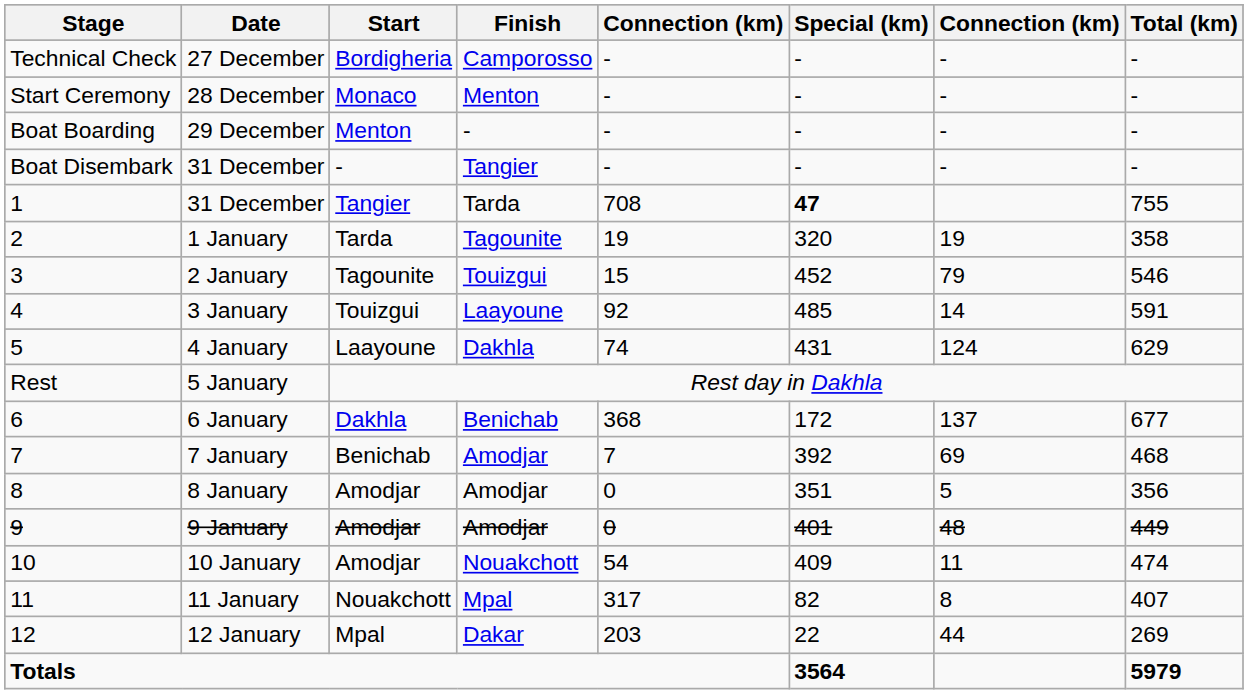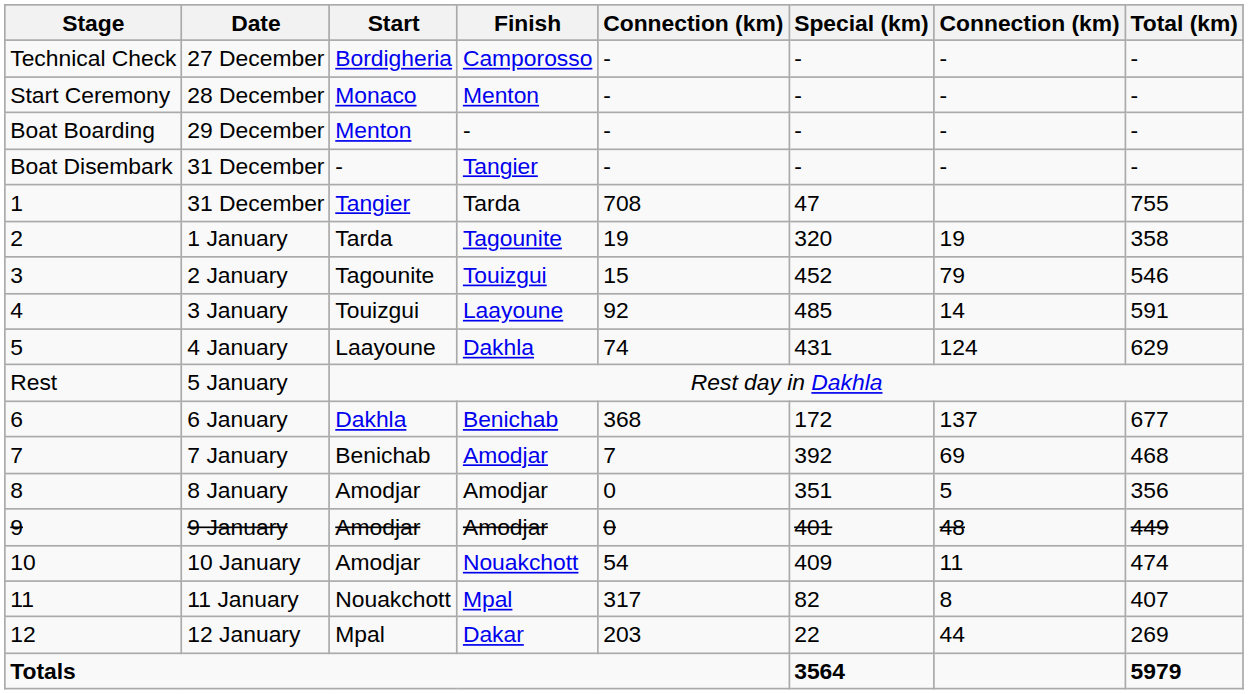(807, 203) bold -> (807, 203) normal
